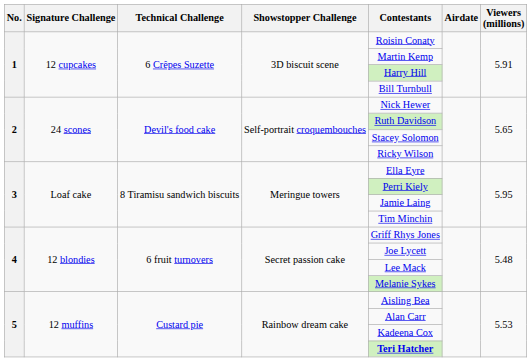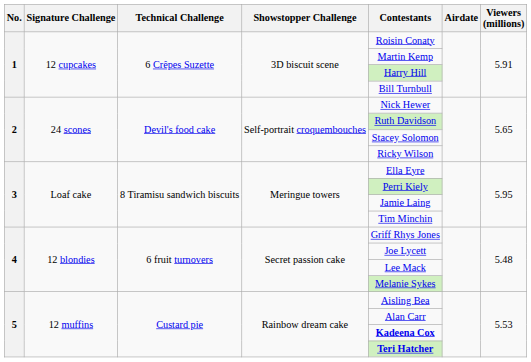(405, 332) normal -> (405, 332) bold
